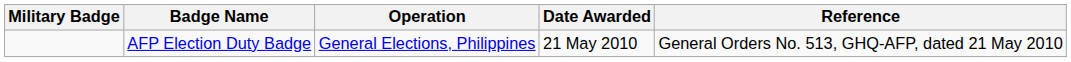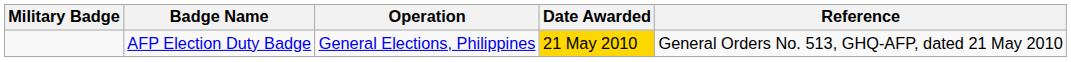(590, 43) no background -> (590, 43) gold background
